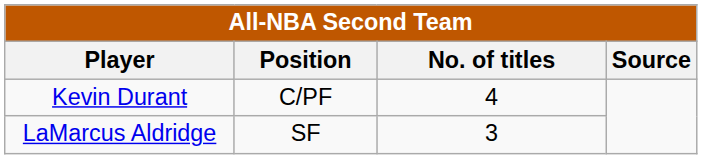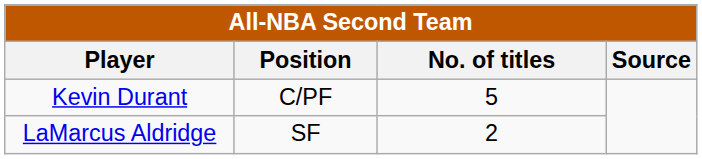(492, 97) 4 -> (492, 97) 5
(492, 134) 3 -> (492, 134) 2
